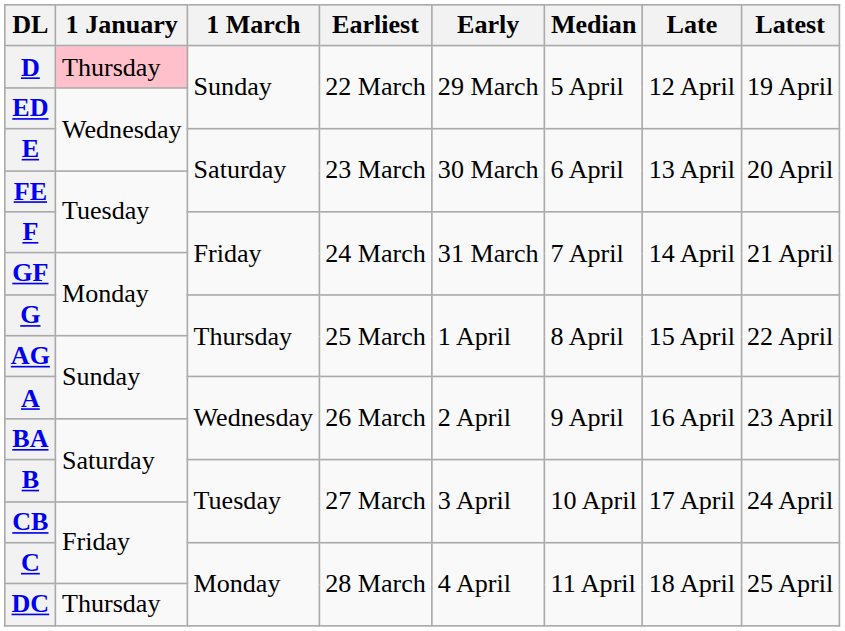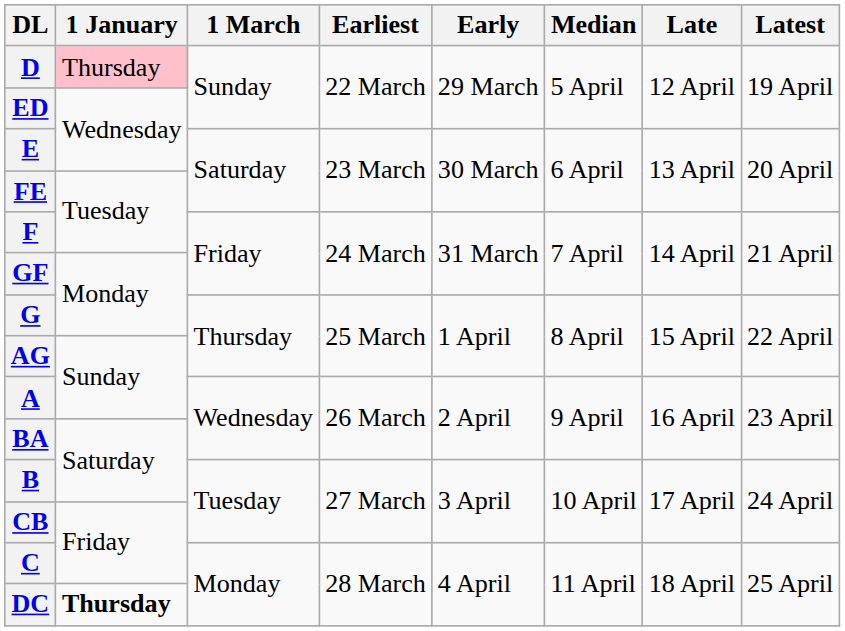(111, 604) normal -> (116, 604) bold
